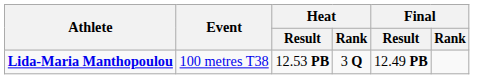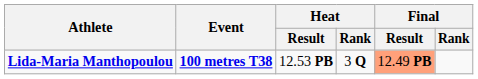(224, 62) normal -> (226, 62) bold
(401, 62) no background -> (405, 62) lightsalmon background
